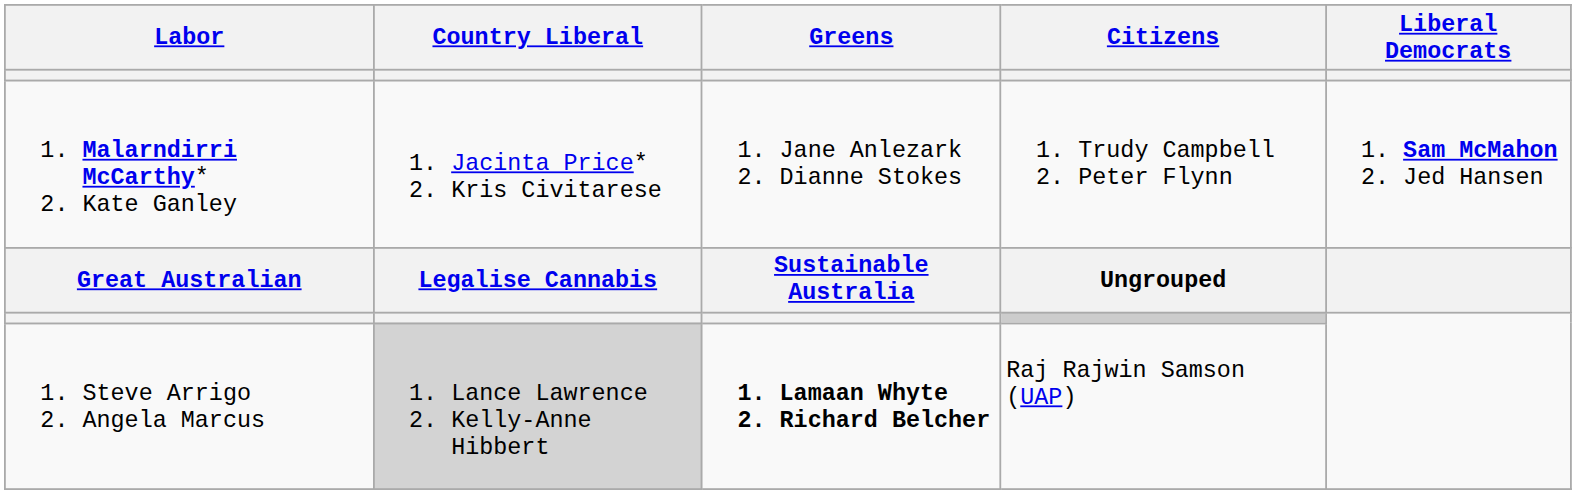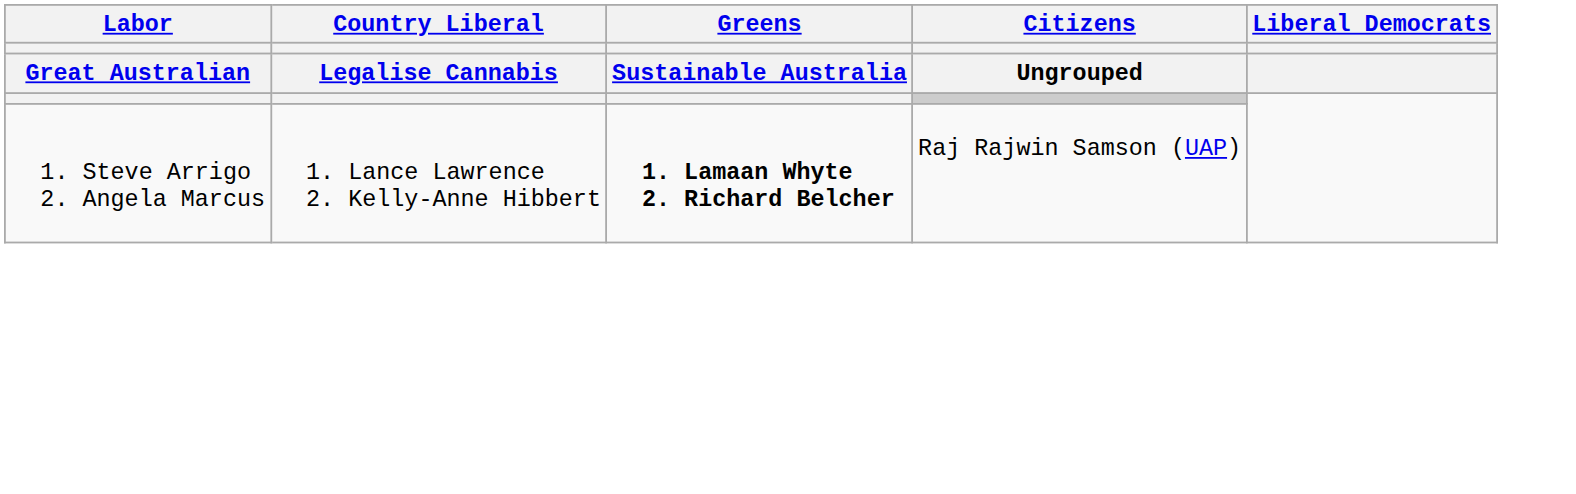- row: (189, 178)
(538, 420) lightgrey background -> (439, 186) no background
